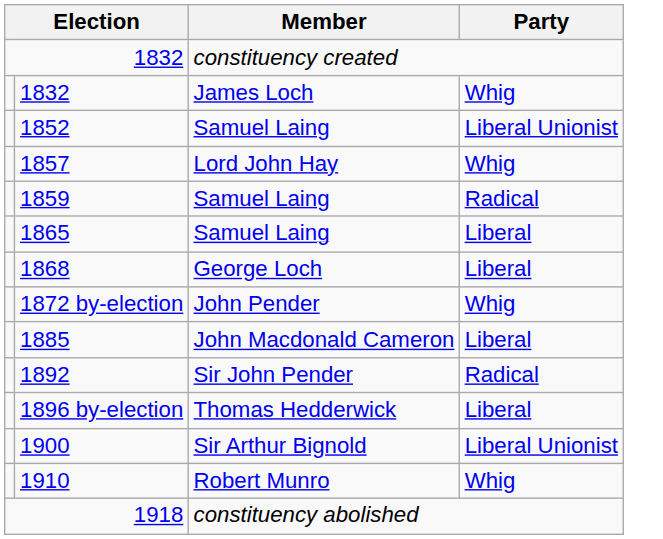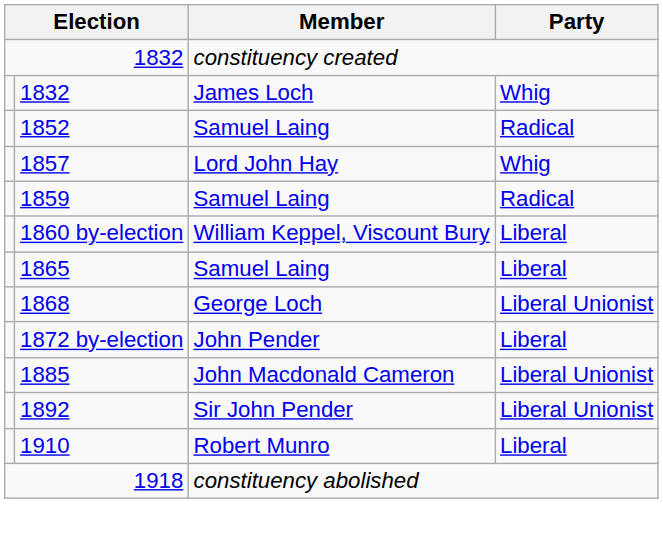(541, 127) Liberal Unionist -> (537, 127) Radical
+ row: (102, 233)
(498, 269) Liberal -> (577, 304) Liberal Unionist
(490, 304) Whig -> (533, 339) Liberal
(498, 339) Liberal -> (577, 374) Liberal Unionist
(502, 374) Radical -> (577, 410) Liberal Unionist
- row: (102, 410)
- row: (45, 445)
(490, 480) Whig -> (533, 445) Liberal
